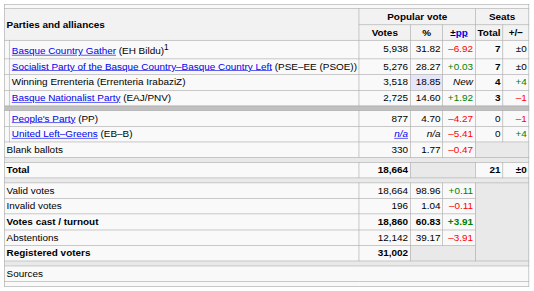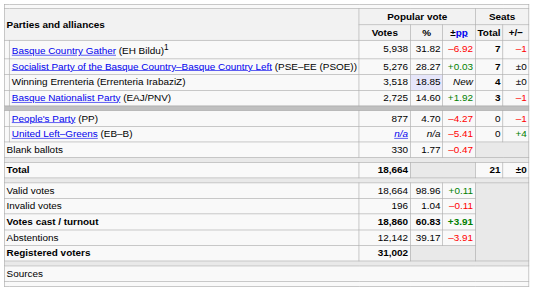(521, 49) ±0 -> (521, 49) –1
(521, 82) +4 -> (521, 82) ±0
